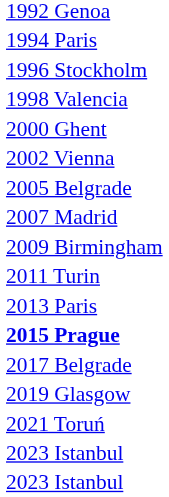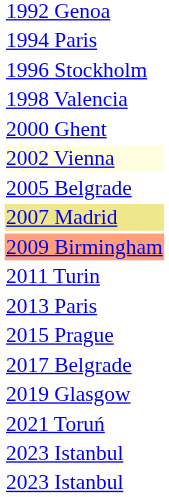(60, 158) no background -> (60, 158) lightyellow background
(62, 217) no background -> (62, 217) khaki background
(84, 246) no background -> (84, 246) lightsalmon background
(63, 335) bold -> (60, 335) normal
